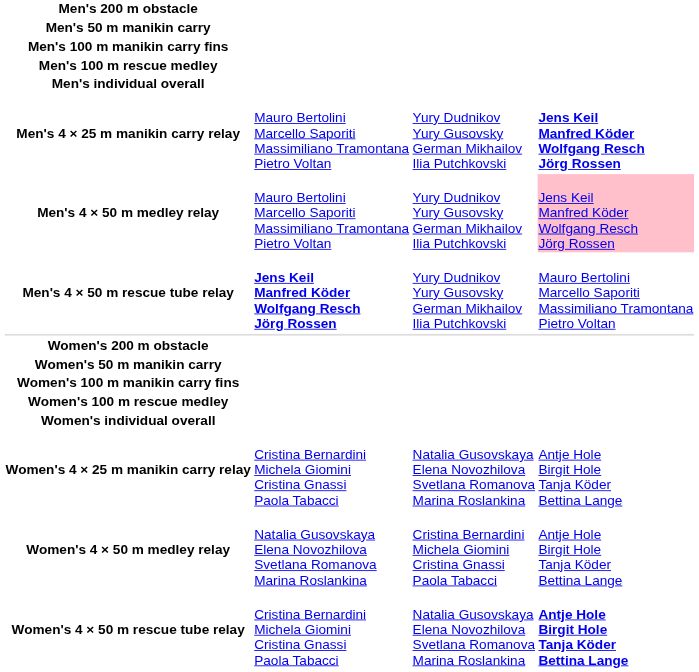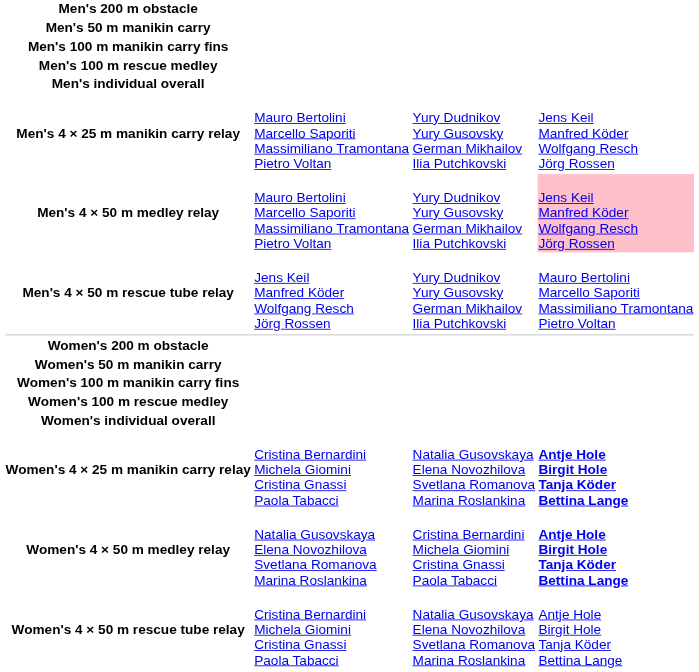(592, 141) bold -> (588, 141) normal
(307, 300) bold -> (304, 300) normal
(580, 477) normal -> (583, 477) bold
(580, 557) normal -> (583, 557) bold
(583, 637) bold -> (580, 637) normal
